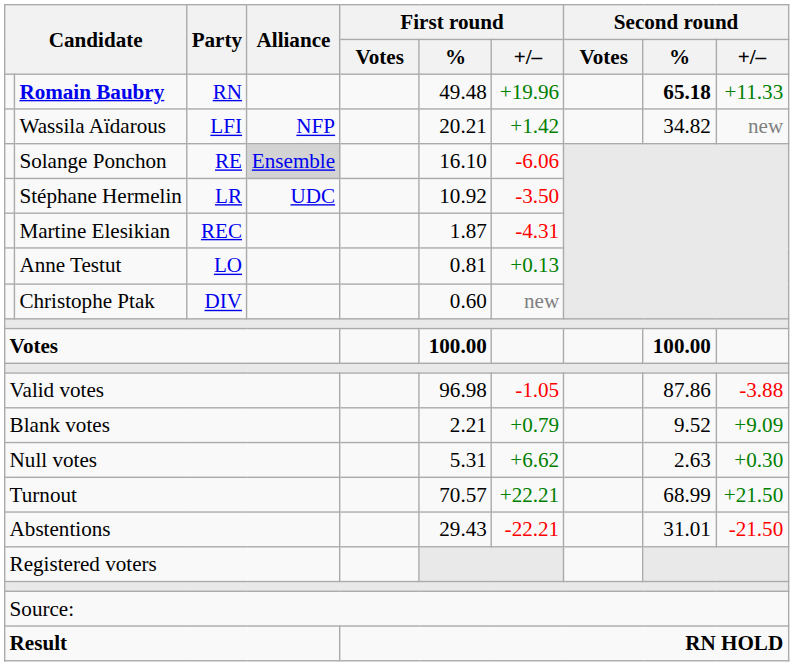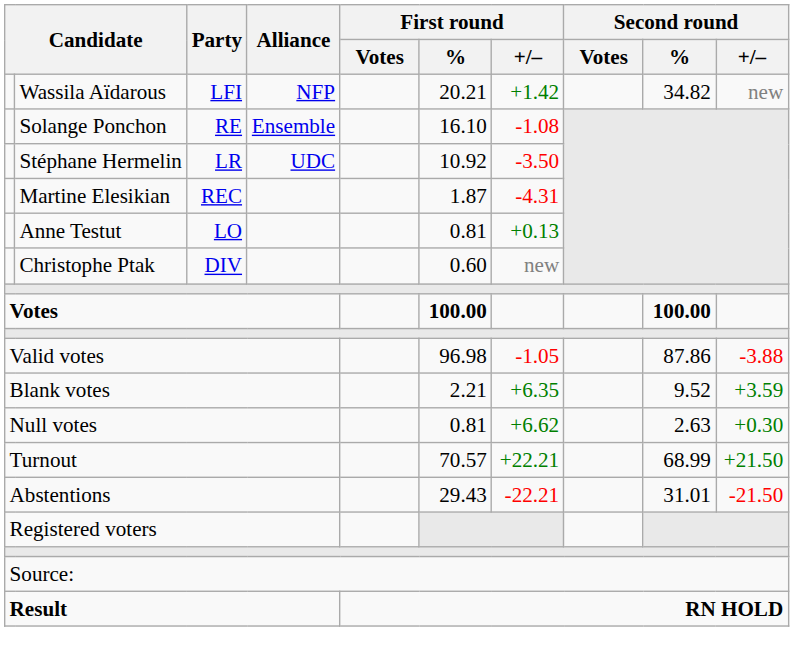- row: (92, 91)
(293, 161) lightgrey background -> (293, 126) no background
(537, 161) -6.06 -> (537, 126) -1.08
(535, 424) +0.79 -> (535, 390) +6.35
(759, 424) +9.09 -> (759, 390) +3.59
(468, 459) 5.31 -> (468, 424) 0.81
